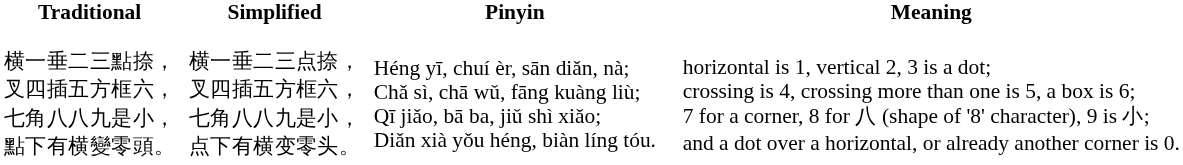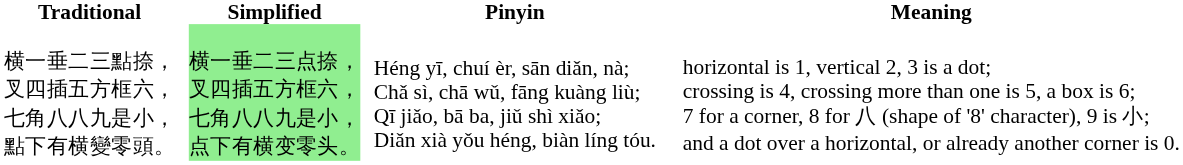(275, 103) no background -> (275, 103) lightgreen background
